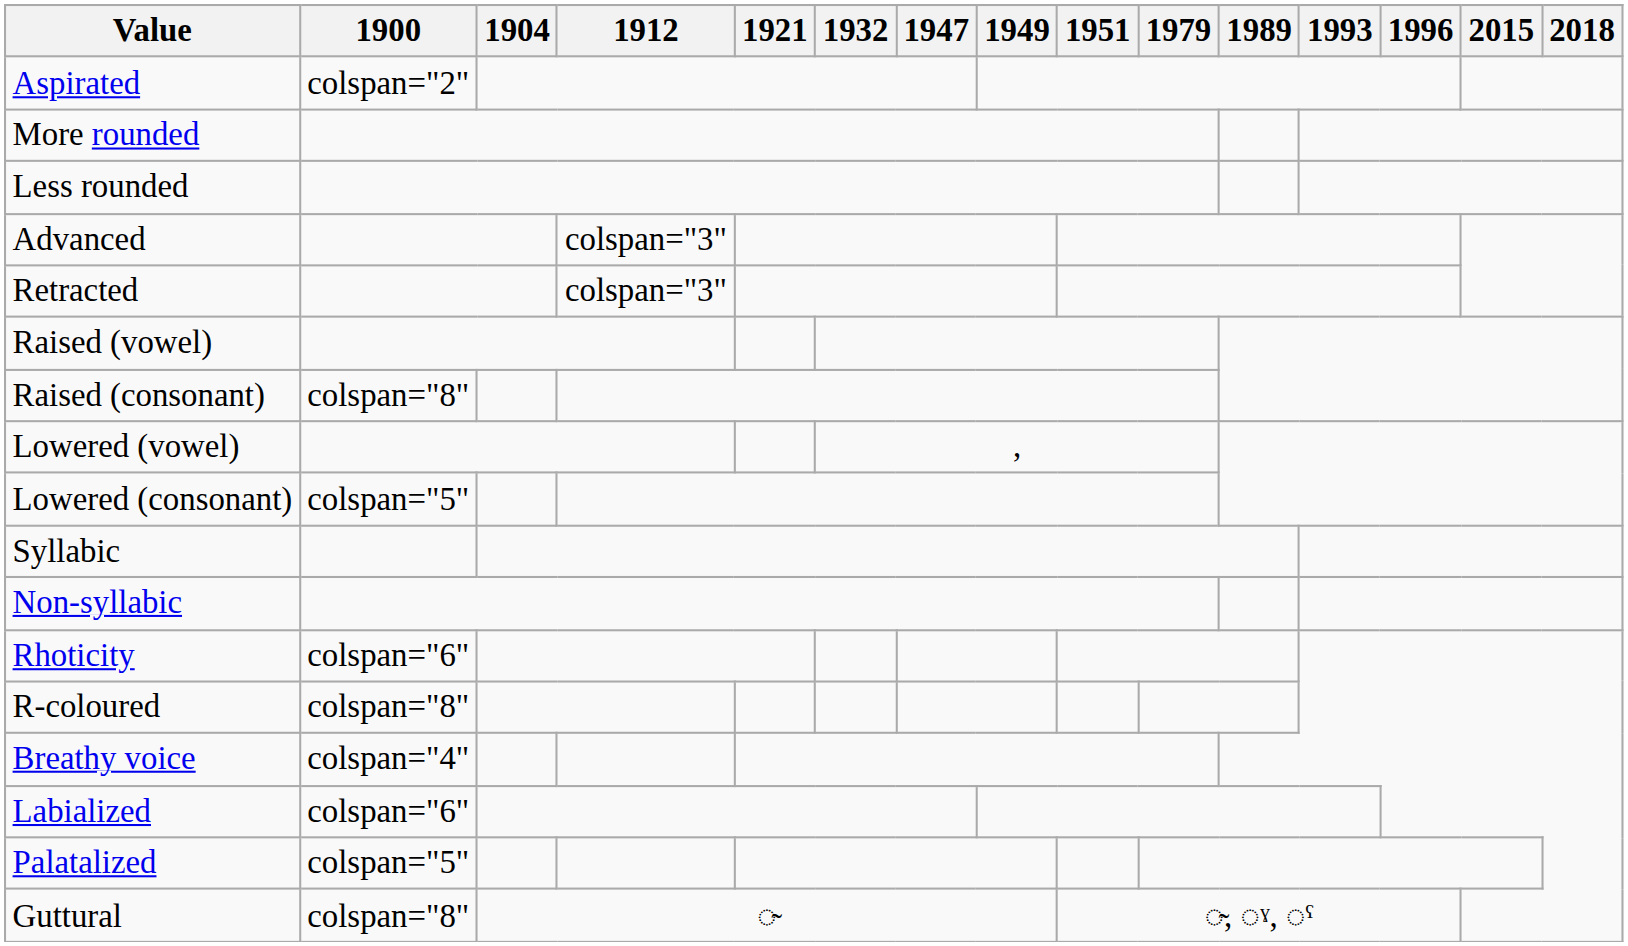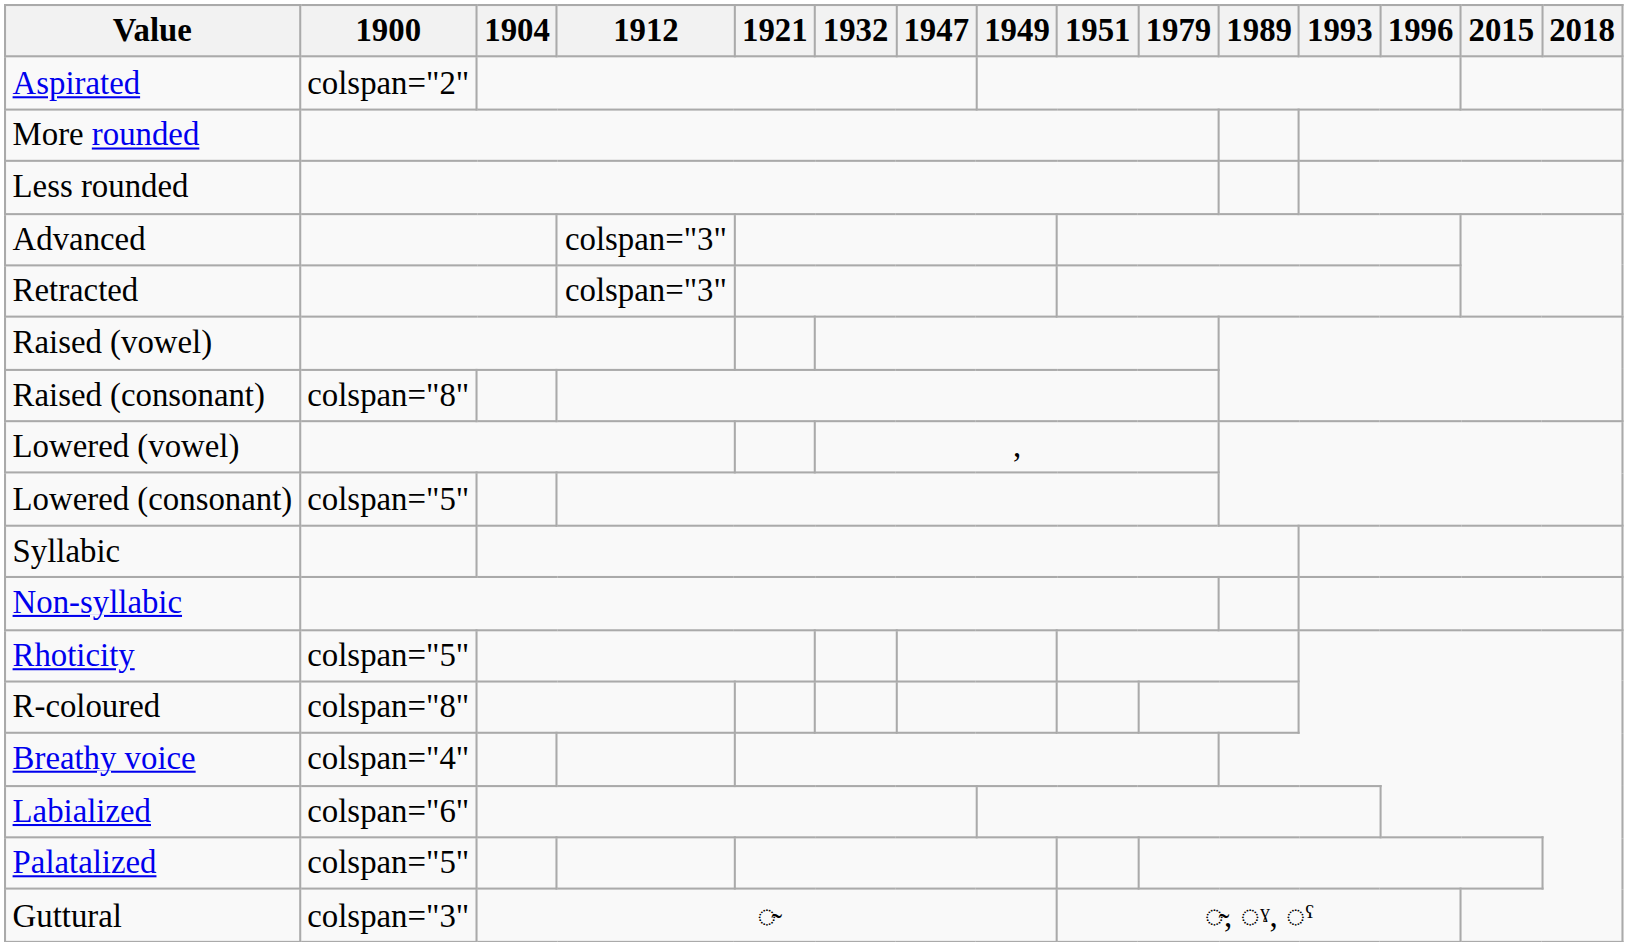(388, 654) colspan="6" -> (388, 654) colspan="5"
(388, 914) colspan="8" -> (388, 914) colspan="3"
